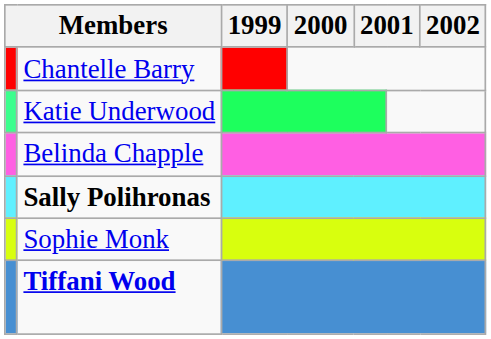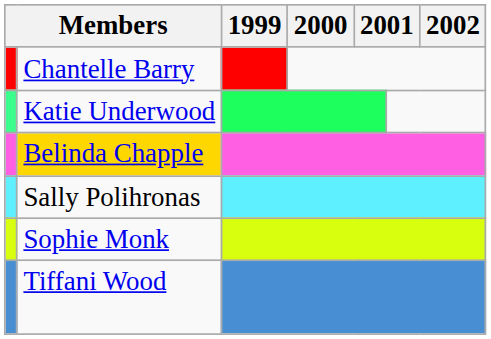(113, 153) no background -> (113, 153) gold background
(117, 196) bold -> (112, 196) normal
(99, 281) bold -> (95, 281) normal
